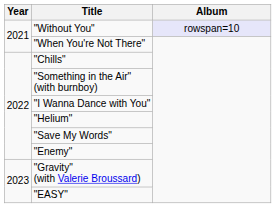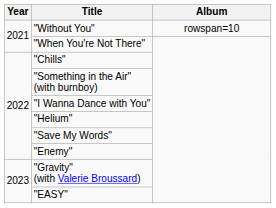(212, 28) lavender background -> (212, 28) no background
